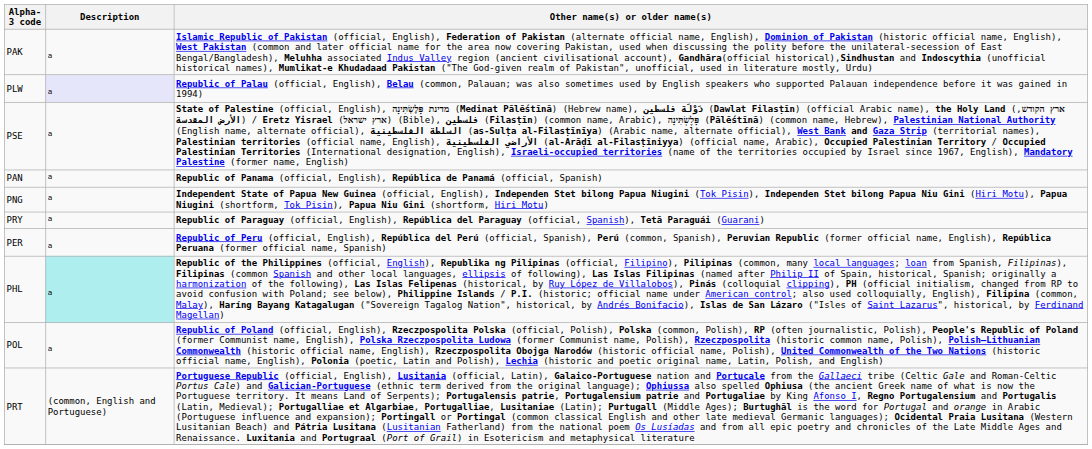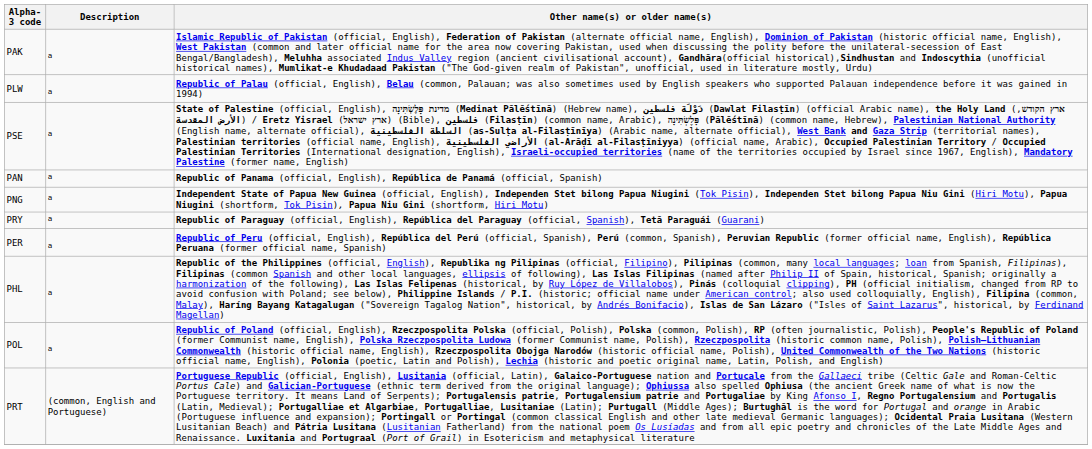(50, 92) lavender background -> (50, 92) no background
(50, 293) paleturquoise background -> (50, 293) no background
